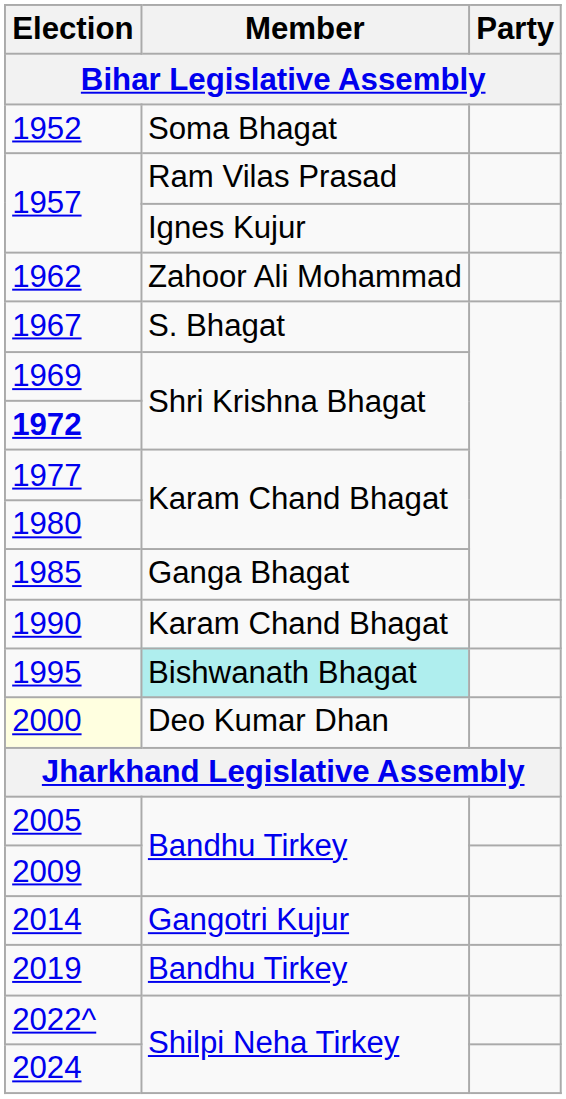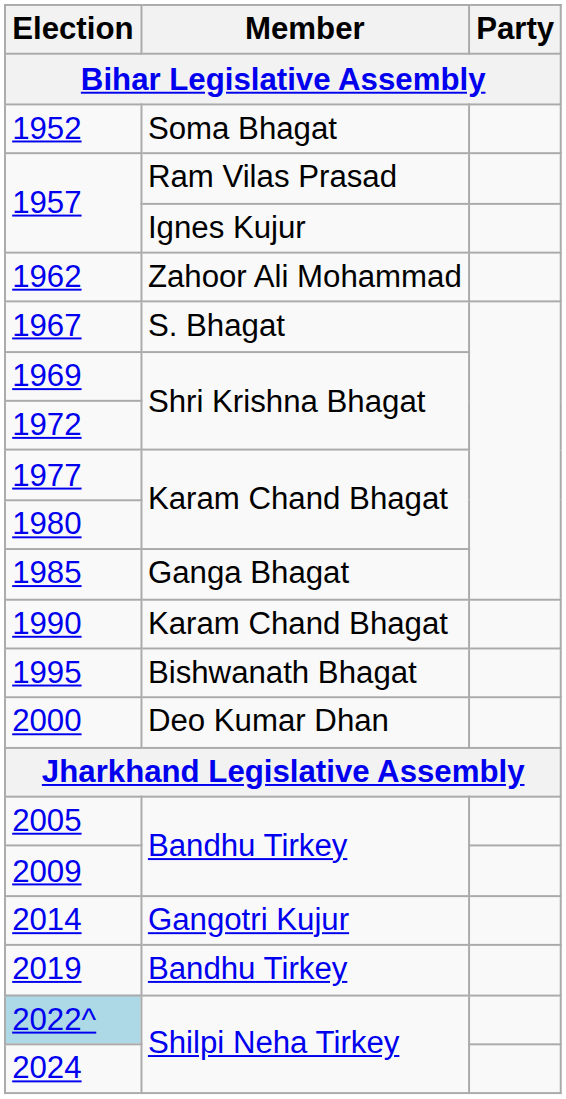(47, 425) bold -> (47, 425) normal
(282, 672) paleturquoise background -> (282, 672) no background
(47, 721) lightyellow background -> (47, 721) no background
(54, 1018) no background -> (54, 1018) lightblue background
